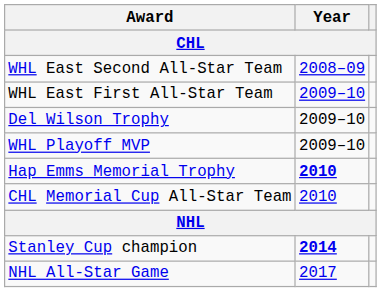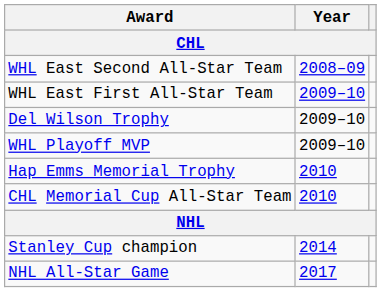(318, 171) bold -> (318, 171) normal
(318, 248) bold -> (318, 248) normal
